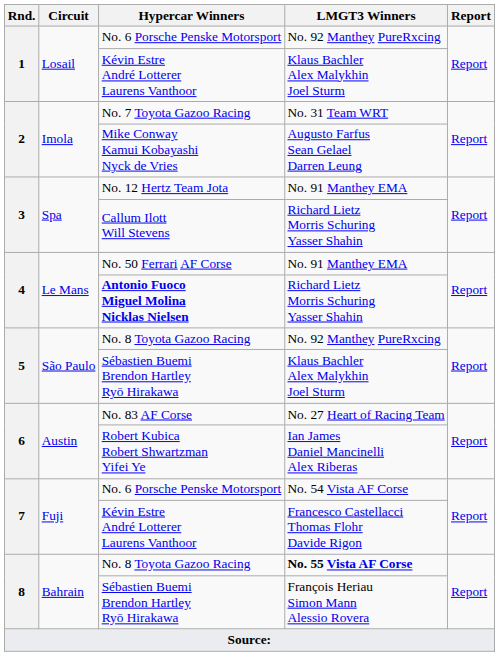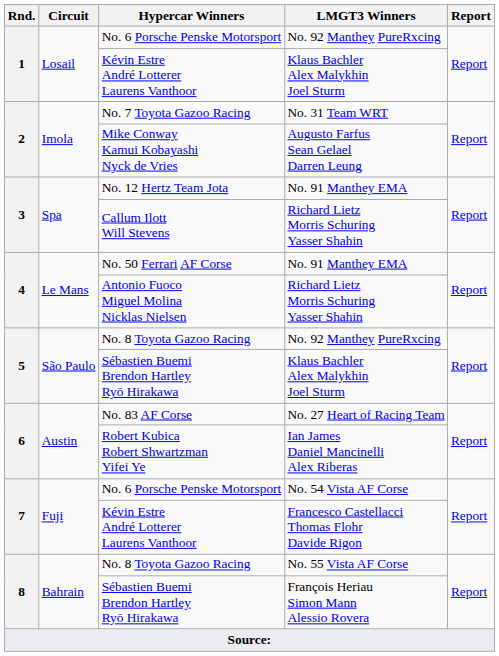(145, 300) bold -> (144, 300) normal
(350, 564) bold -> (348, 564) normal
